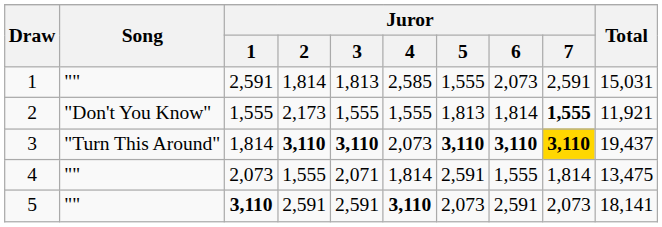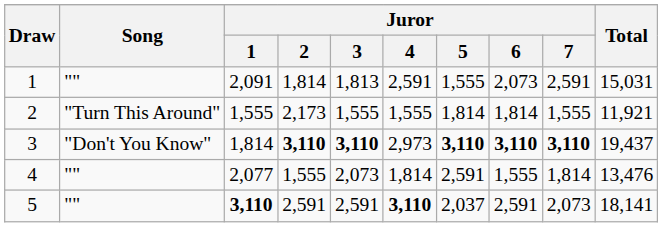(251, 81) 2,591 -> (251, 81) 2,091
(410, 81) 2,585 -> (410, 81) 2,591
(138, 112) "Don't You Know" -> (142, 112) "Turn This Around"
(463, 112) 1,813 -> (463, 112) 1,814
(569, 112) bold -> (569, 112) normal
(142, 143) "Turn This Around" -> (138, 143) "Don't You Know"
(410, 143) 2,073 -> (410, 143) 2,973
(569, 143) gold background -> (569, 143) no background
(251, 174) 2,073 -> (251, 174) 2,077
(357, 174) 2,071 -> (357, 174) 2,073
(626, 174) 13,475 -> (626, 174) 13,476
(463, 205) 2,073 -> (463, 205) 2,037
